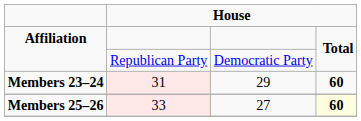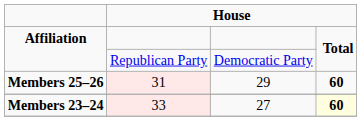(56, 82) Members 23–24 -> (56, 82) Members 25–26
(56, 104) Members 25–26 -> (56, 104) Members 23–24
